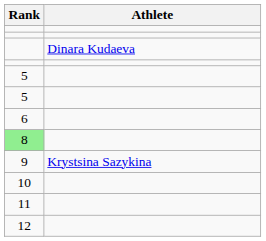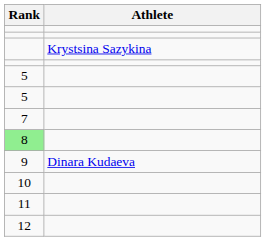(91, 48) Dinara Kudaeva -> (99, 48) Krystsina Sazykina
(24, 119) 6 -> (24, 119) 7
(99, 161) Krystsina Sazykina -> (91, 161) Dinara Kudaeva
